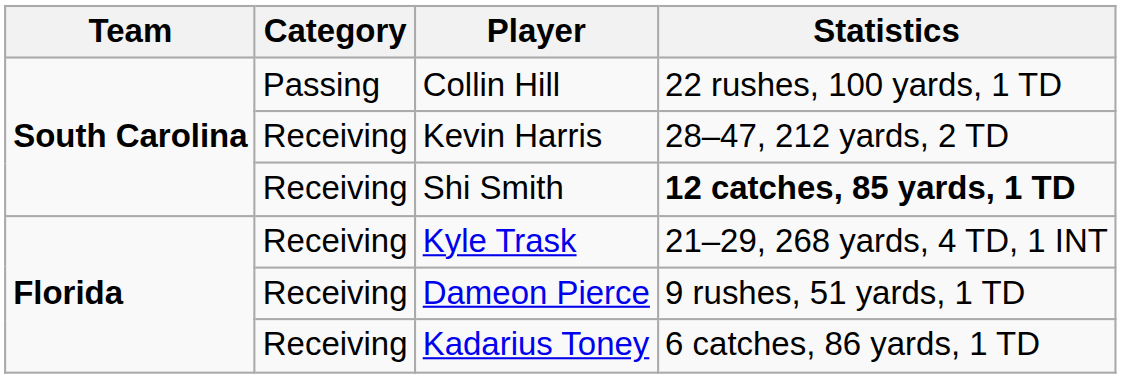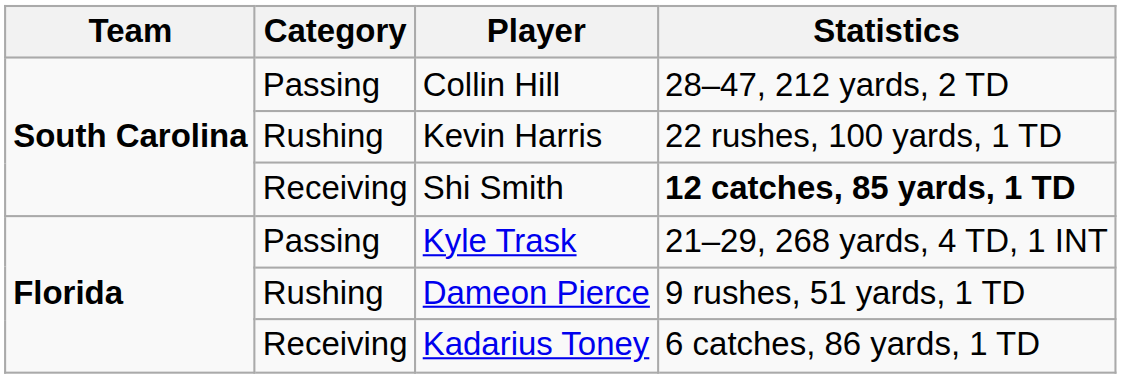(864, 83) 22 rushes, 100 yards, 1 TD -> (837, 83) 28–47, 212 yards, 2 TD
(335, 136) Receiving -> (323, 136) Rushing
(837, 136) 28–47, 212 yards, 2 TD -> (864, 136) 22 rushes, 100 yards, 1 TD
(335, 240) Receiving -> (321, 240) Passing
(335, 292) Receiving -> (323, 292) Rushing
